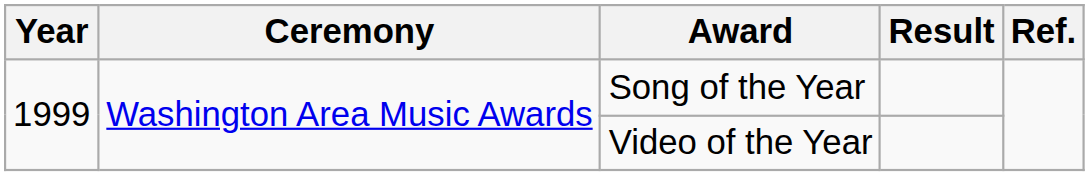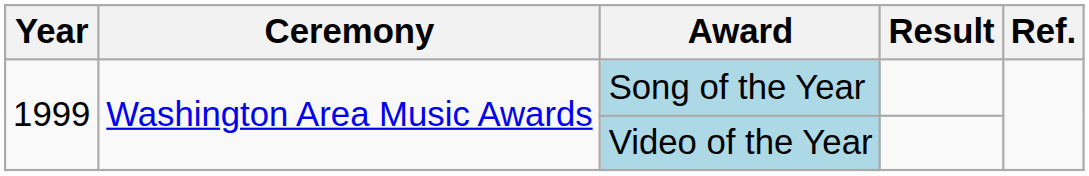(737, 87) no background -> (737, 87) lightblue background
(741, 142) no background -> (741, 142) lightblue background
